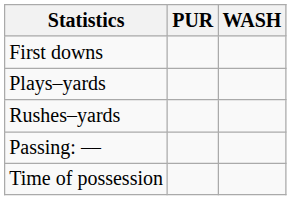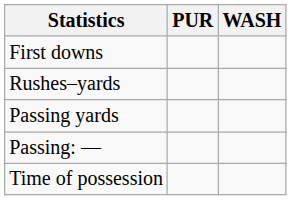- row: (58, 83)
+ row: (64, 115)
